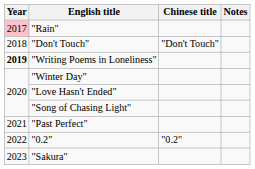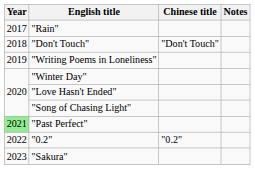(17, 28) pink background -> (17, 28) no background
(17, 60) bold -> (17, 60) normal
(17, 124) no background -> (17, 124) lightgreen background
